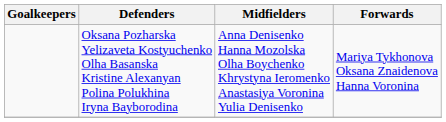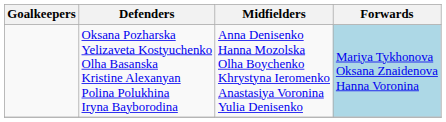(387, 70) no background -> (387, 70) lightblue background
